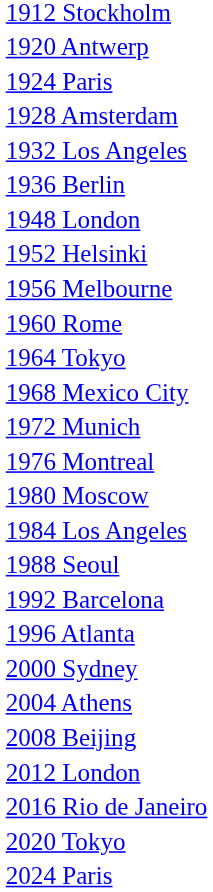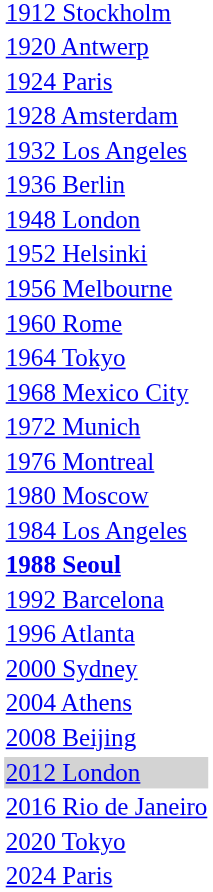(63, 565) normal -> (63, 565) bold
(73, 772) no background -> (73, 772) lightgrey background
